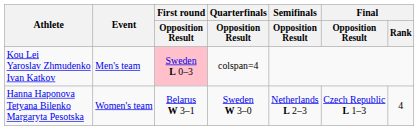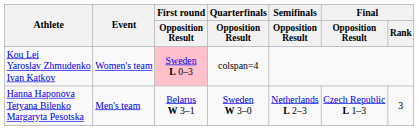(118, 66) Men's team -> (124, 66) Women's team
(124, 106) Women's team -> (118, 106) Men's team
(401, 106) 4 -> (401, 106) 3
